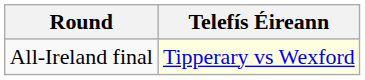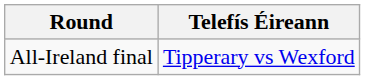(259, 56) lightyellow background -> (259, 56) no background
